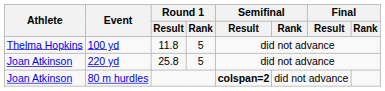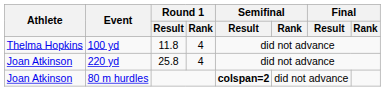(201, 45) 5 -> (201, 45) 4
(201, 62) 5 -> (201, 62) 4
